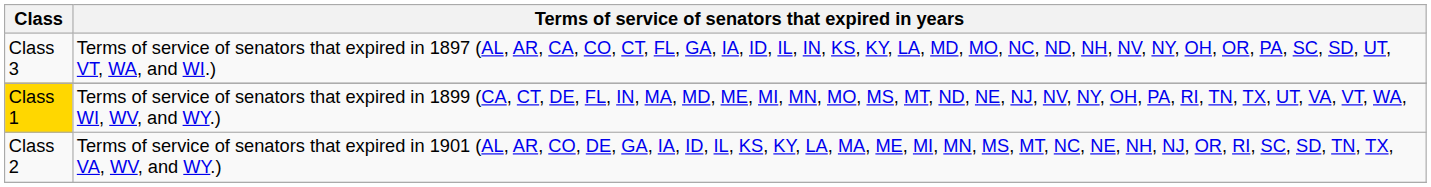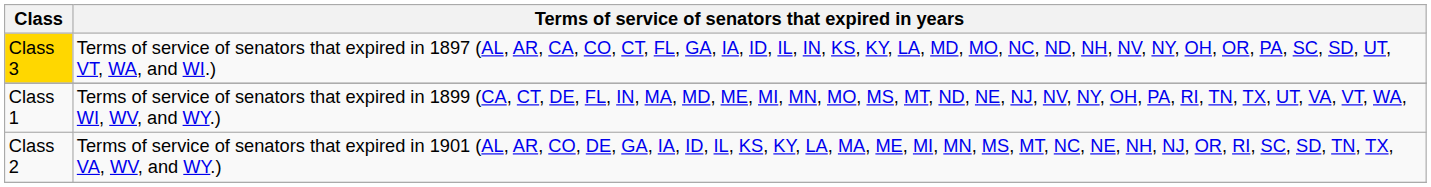(32, 58) no background -> (32, 58) gold background
(32, 107) gold background -> (32, 107) no background
